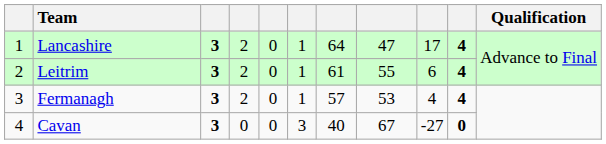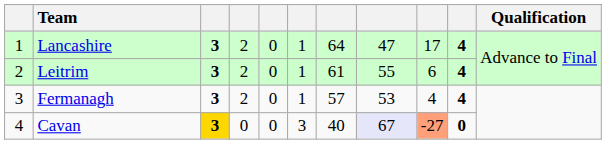(215, 125) no background -> (215, 125) gold background
(386, 125) no background -> (386, 125) lavender background
(432, 125) no background -> (432, 125) lightsalmon background
